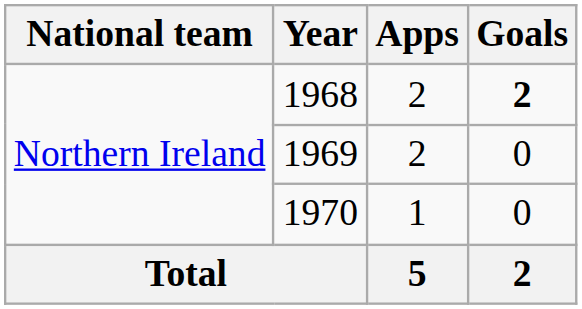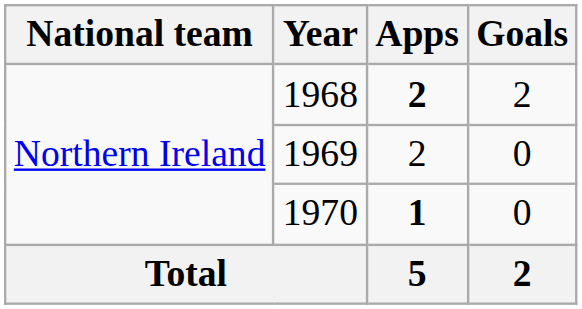(417, 93) normal -> (417, 93) bold
(522, 93) bold -> (522, 93) normal
(417, 213) normal -> (417, 213) bold
